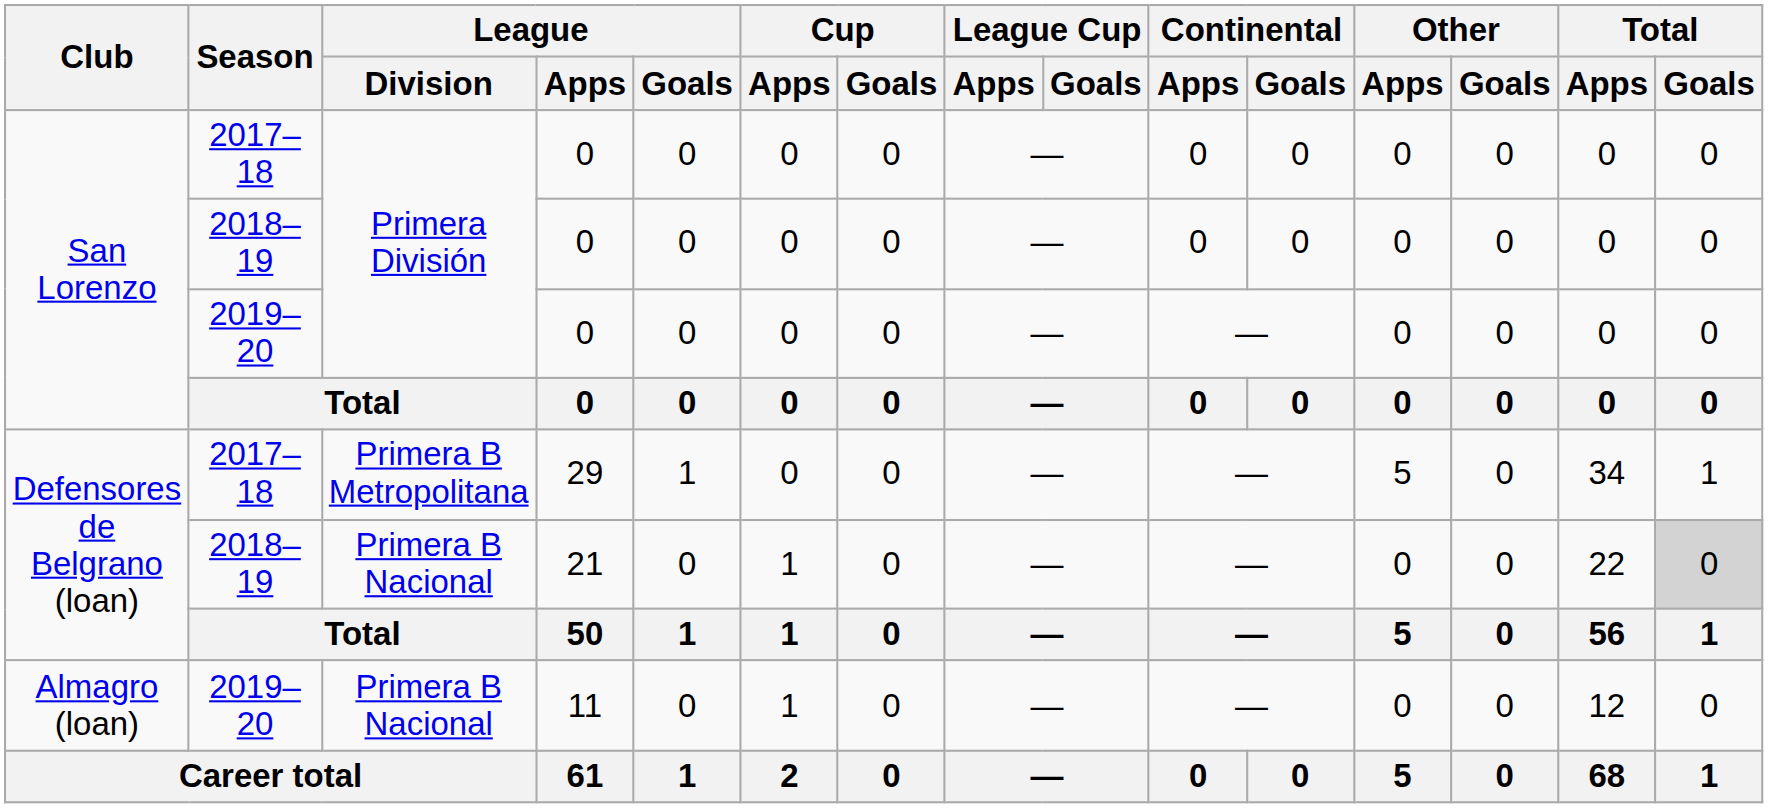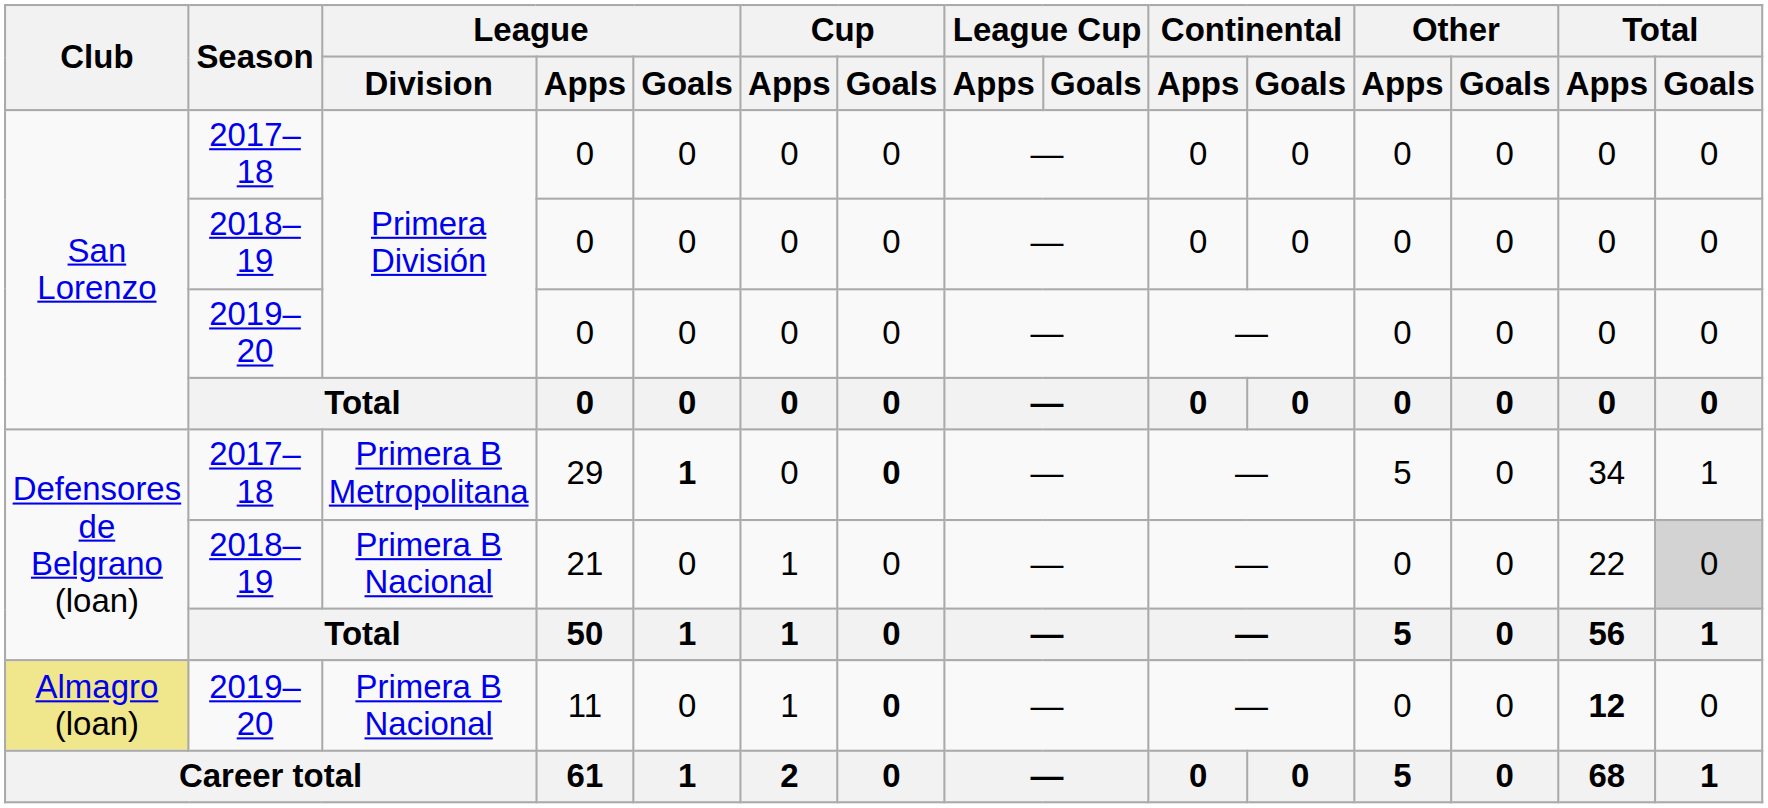(687, 474) normal -> (687, 474) bold
(892, 474) normal -> (892, 474) bold
(97, 705) no background -> (97, 705) khaki background
(892, 705) normal -> (892, 705) bold
(1607, 705) normal -> (1607, 705) bold
